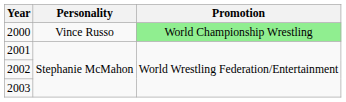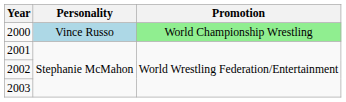(85, 32) no background -> (85, 32) lightblue background
